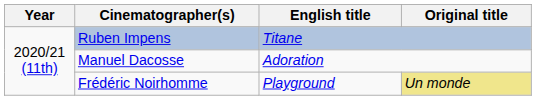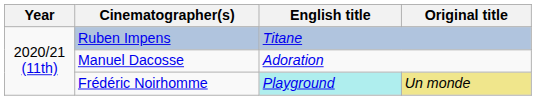(299, 83) no background -> (299, 83) paleturquoise background
